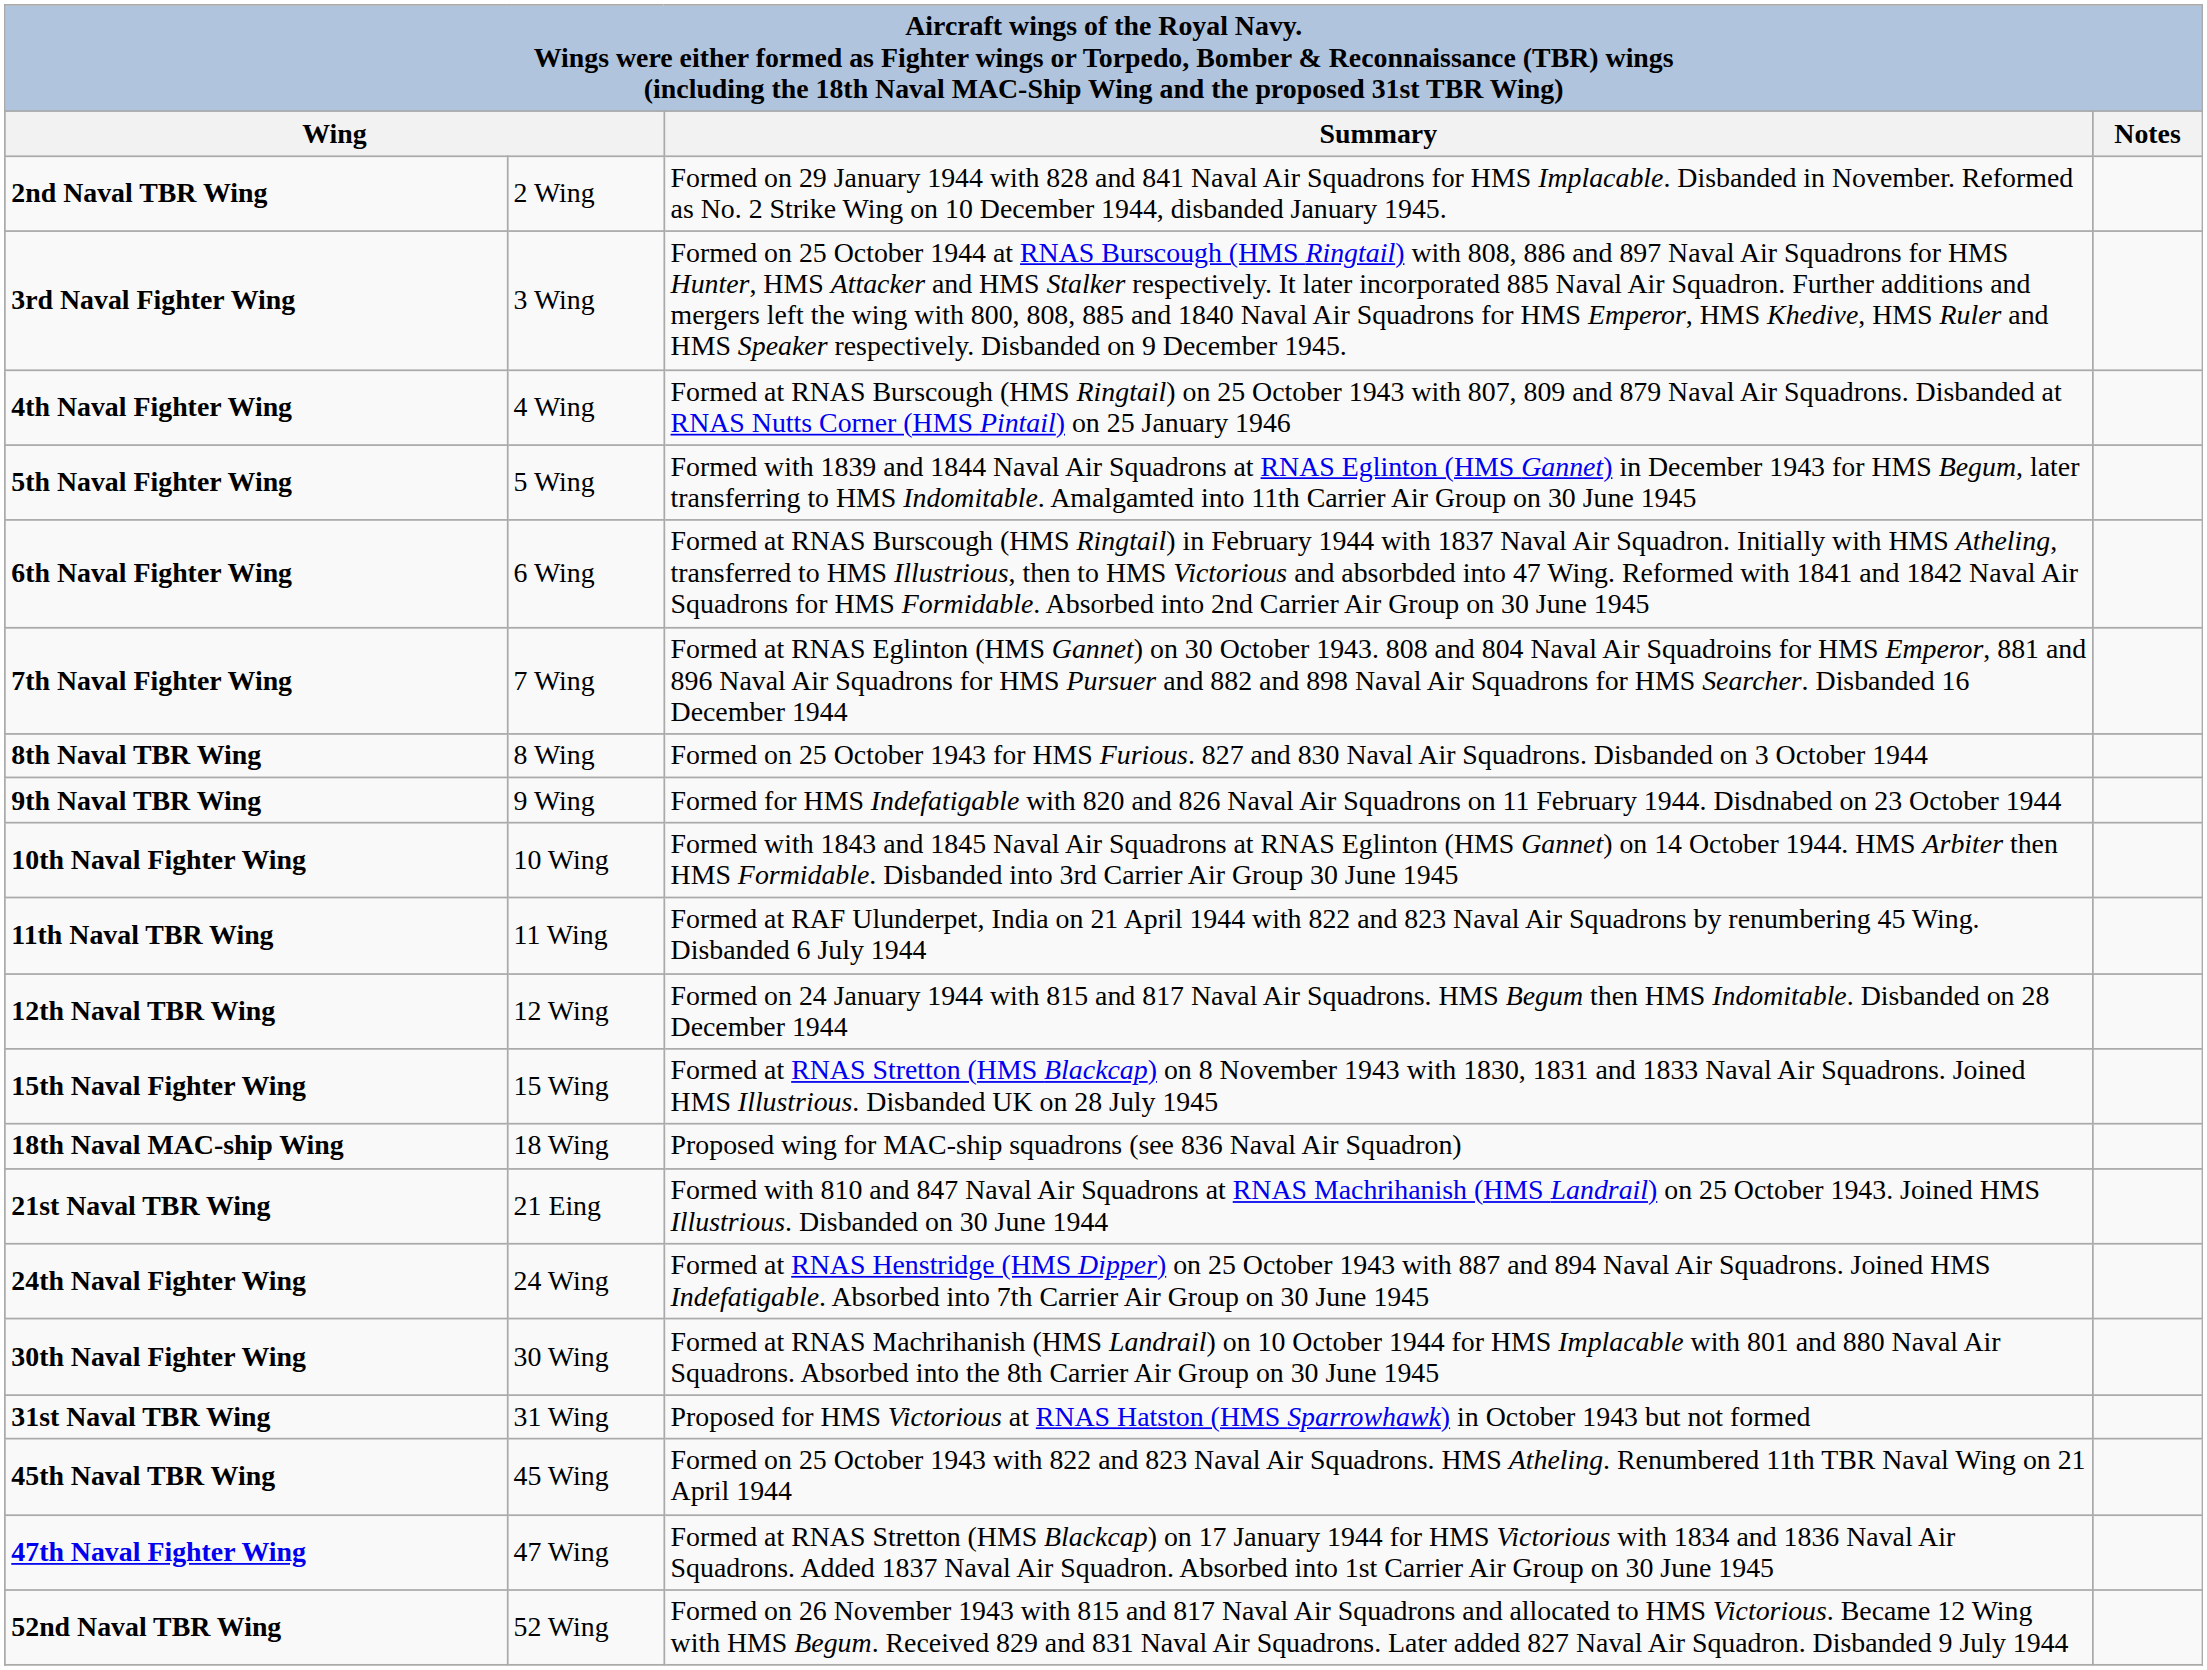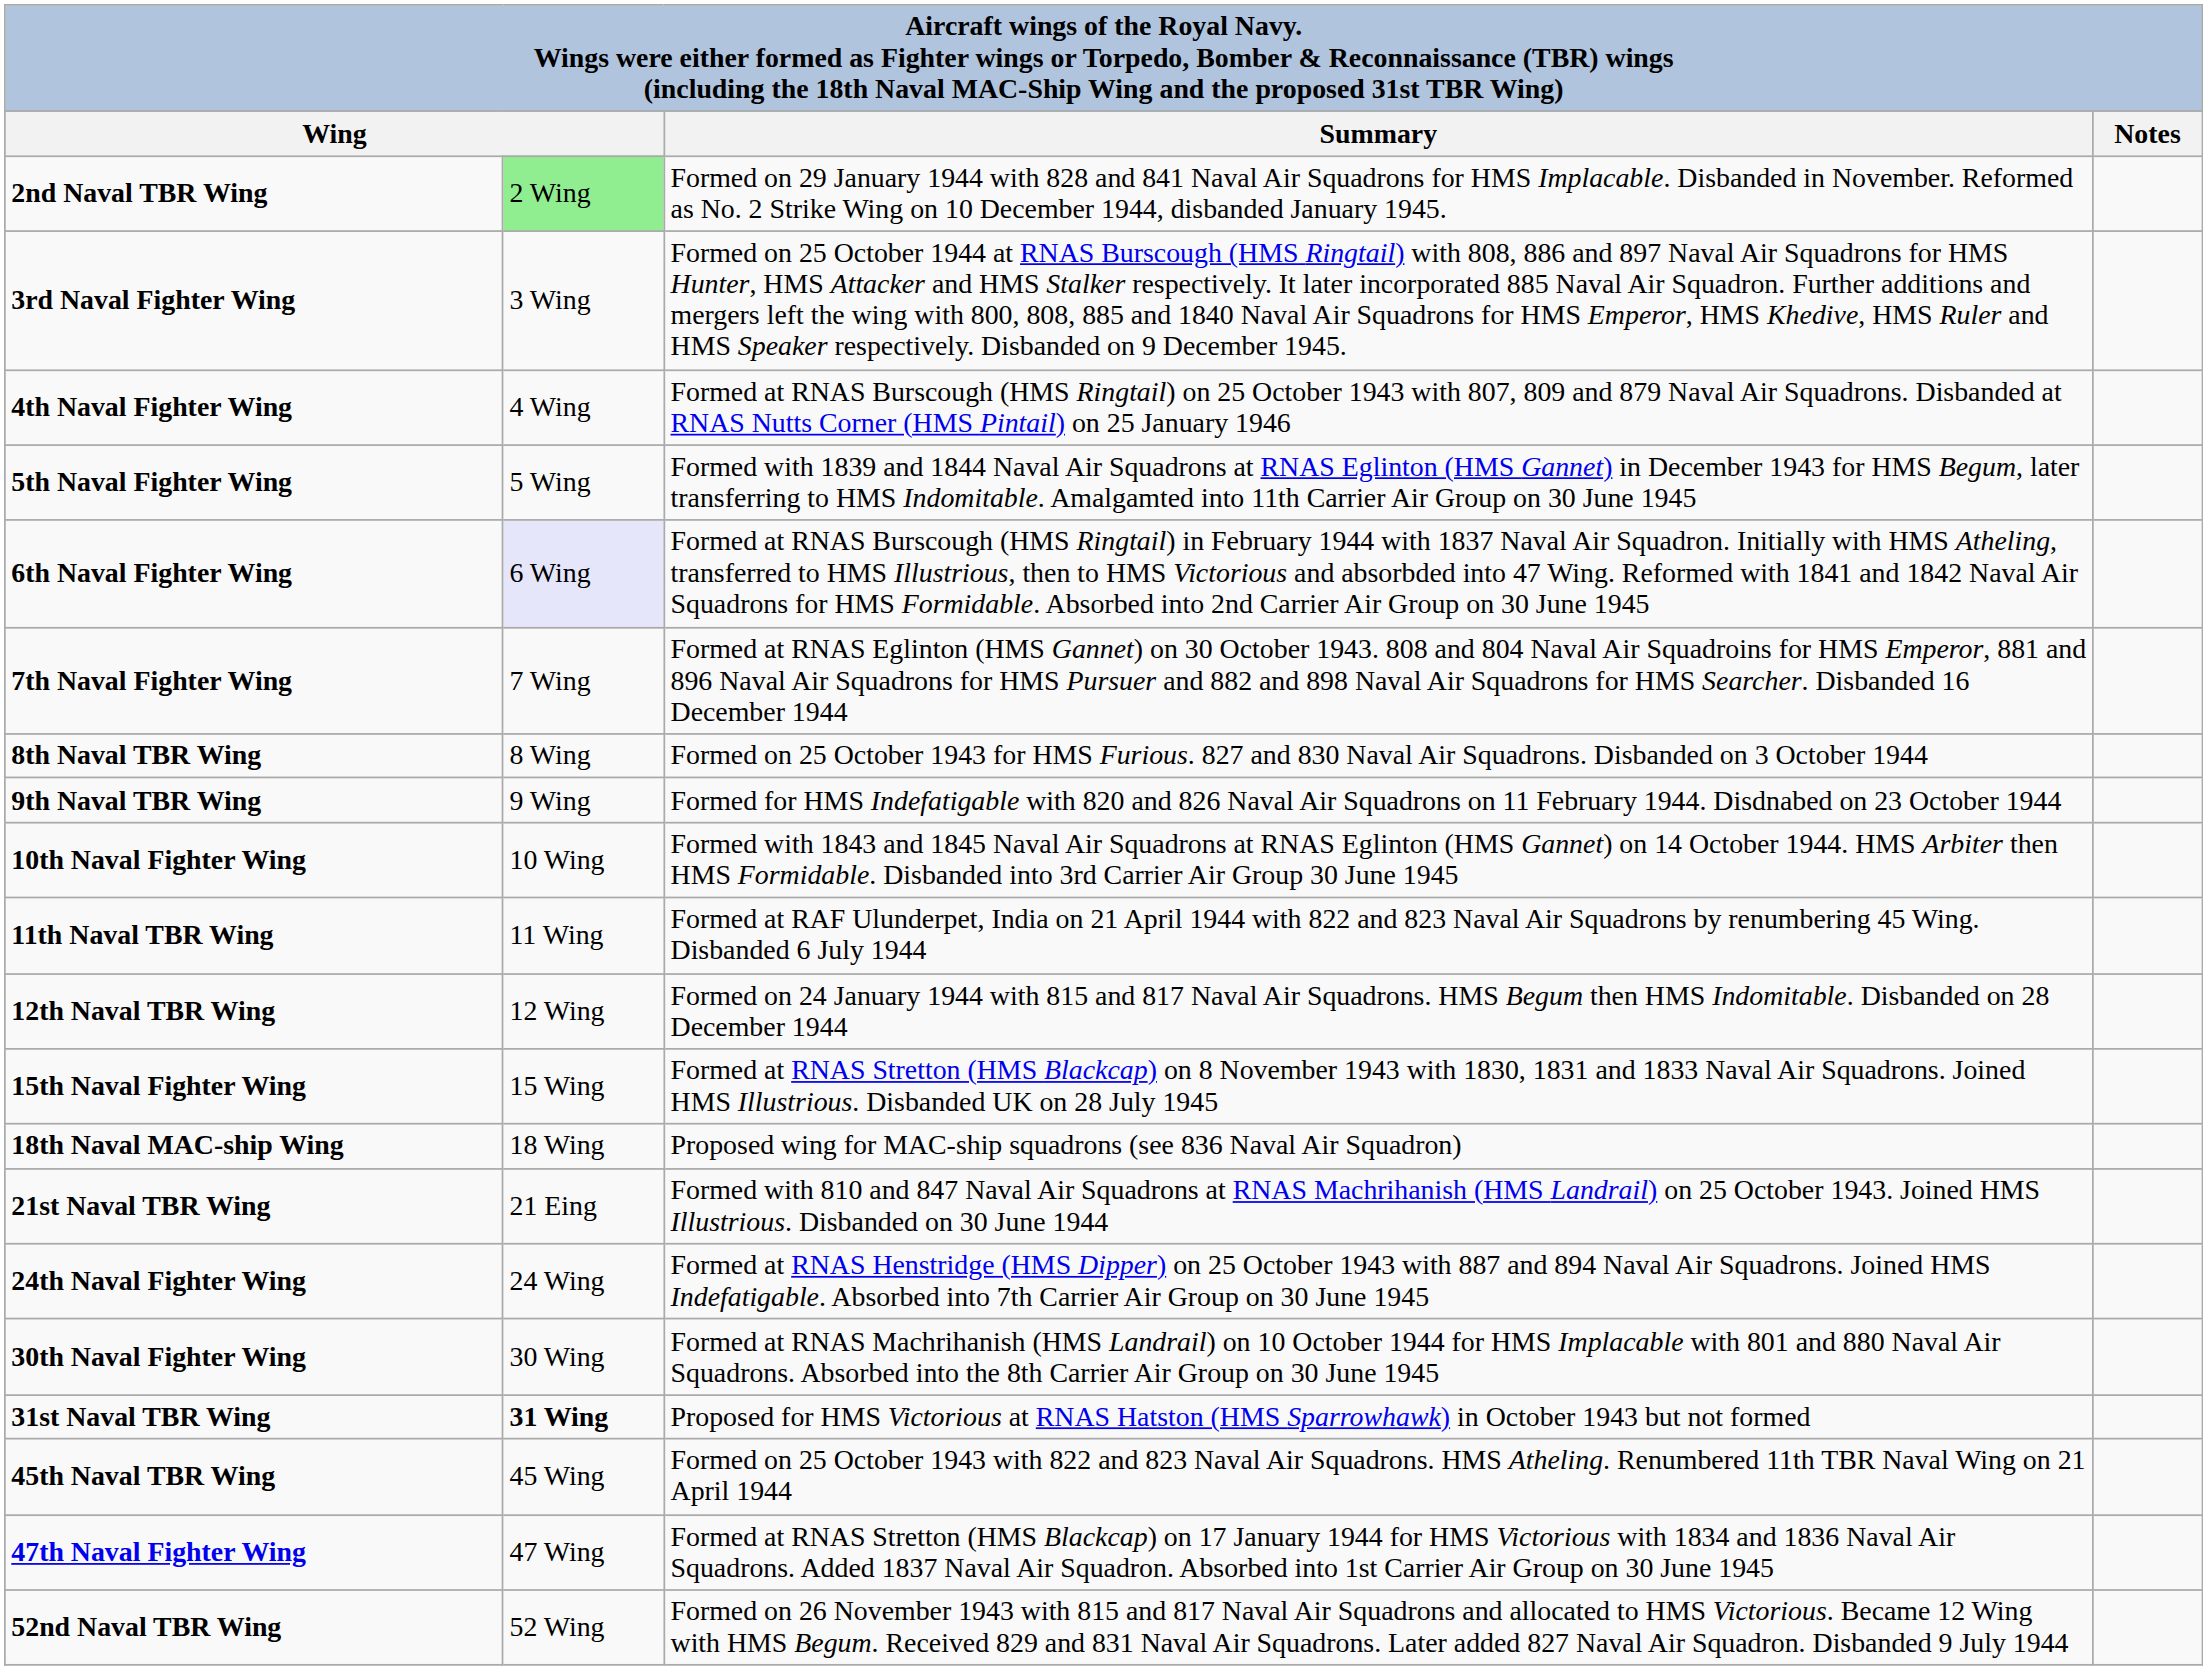(554, 193) no background -> (550, 193) lightgreen background
(554, 573) no background -> (550, 573) lavender background
(561, 1416) normal -> (559, 1416) bold
